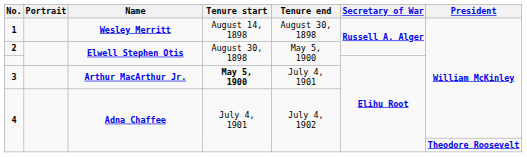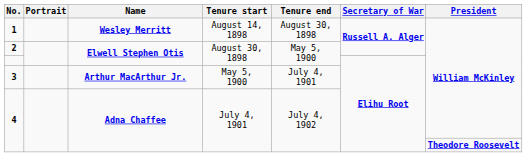(237, 77) bold -> (237, 77) normal
